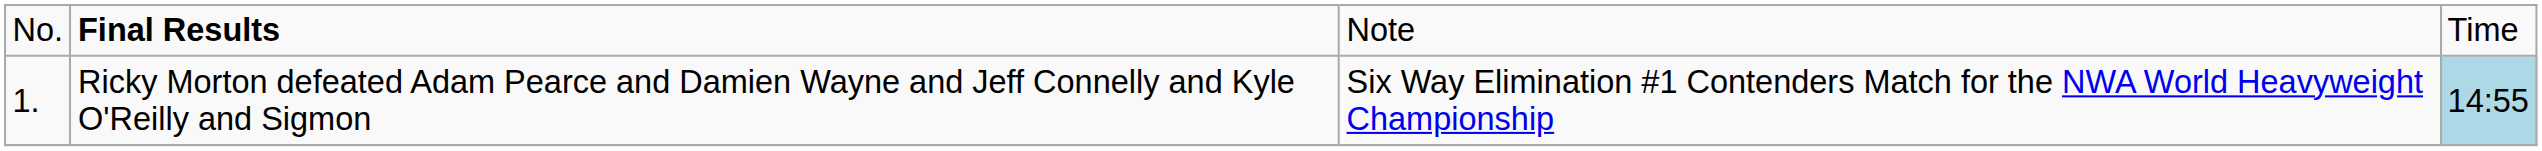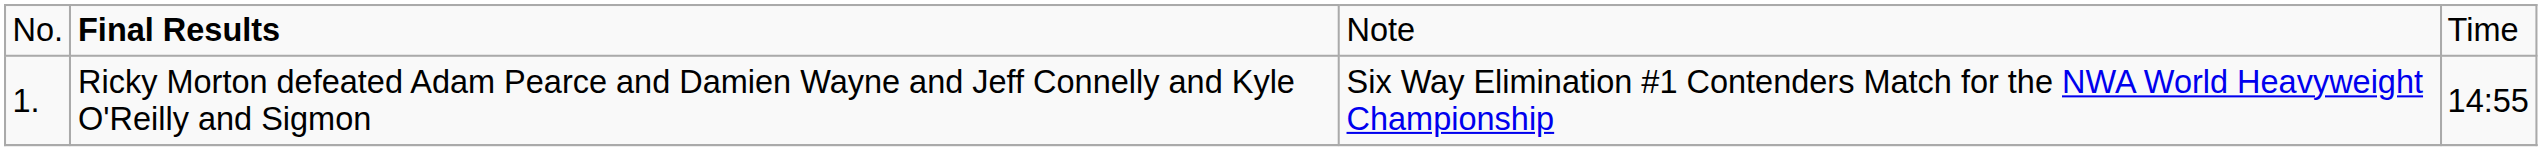(2488, 100) lightblue background -> (2488, 100) no background
